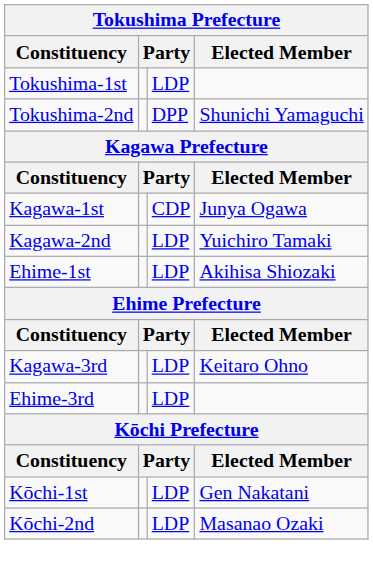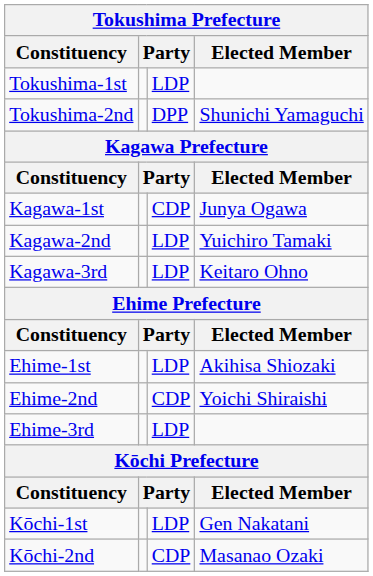rows swapped: (58, 366) <-> (50, 271)
+ row: (53, 397)
(170, 523) LDP -> (171, 555) CDP
